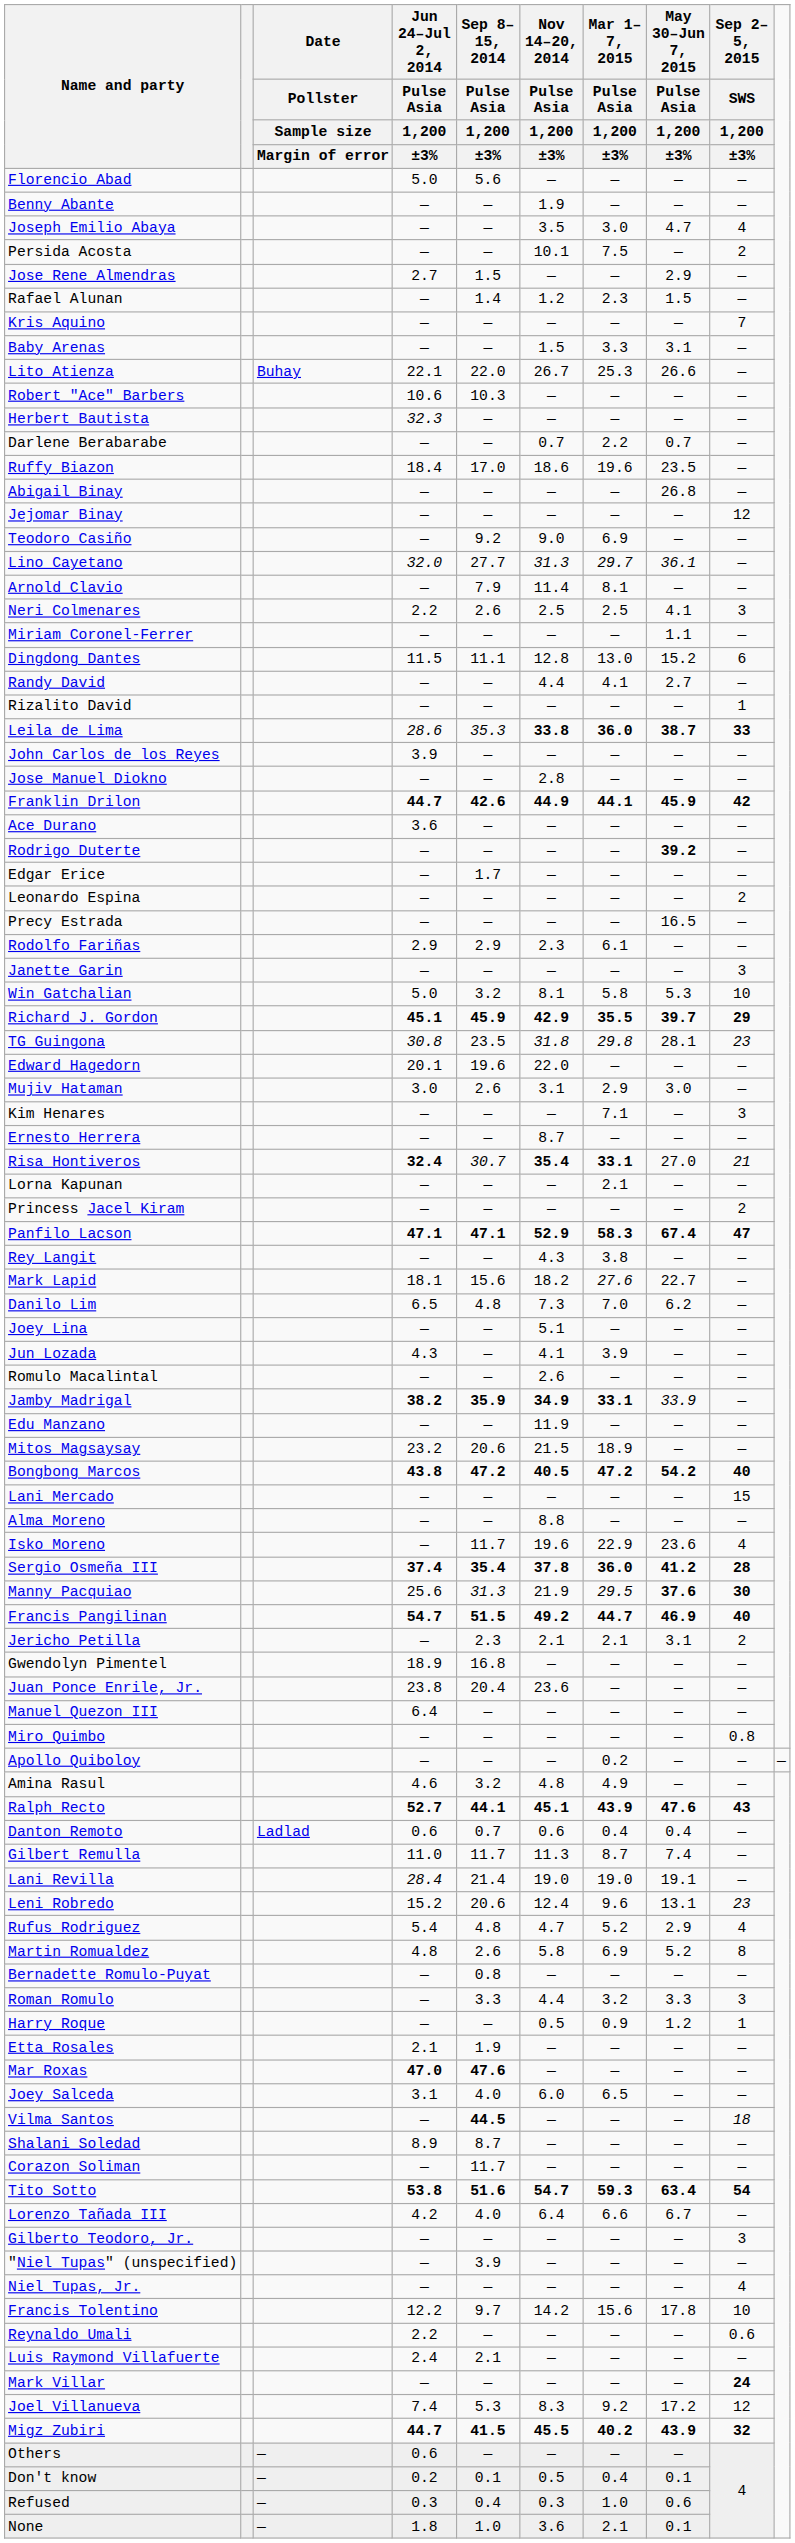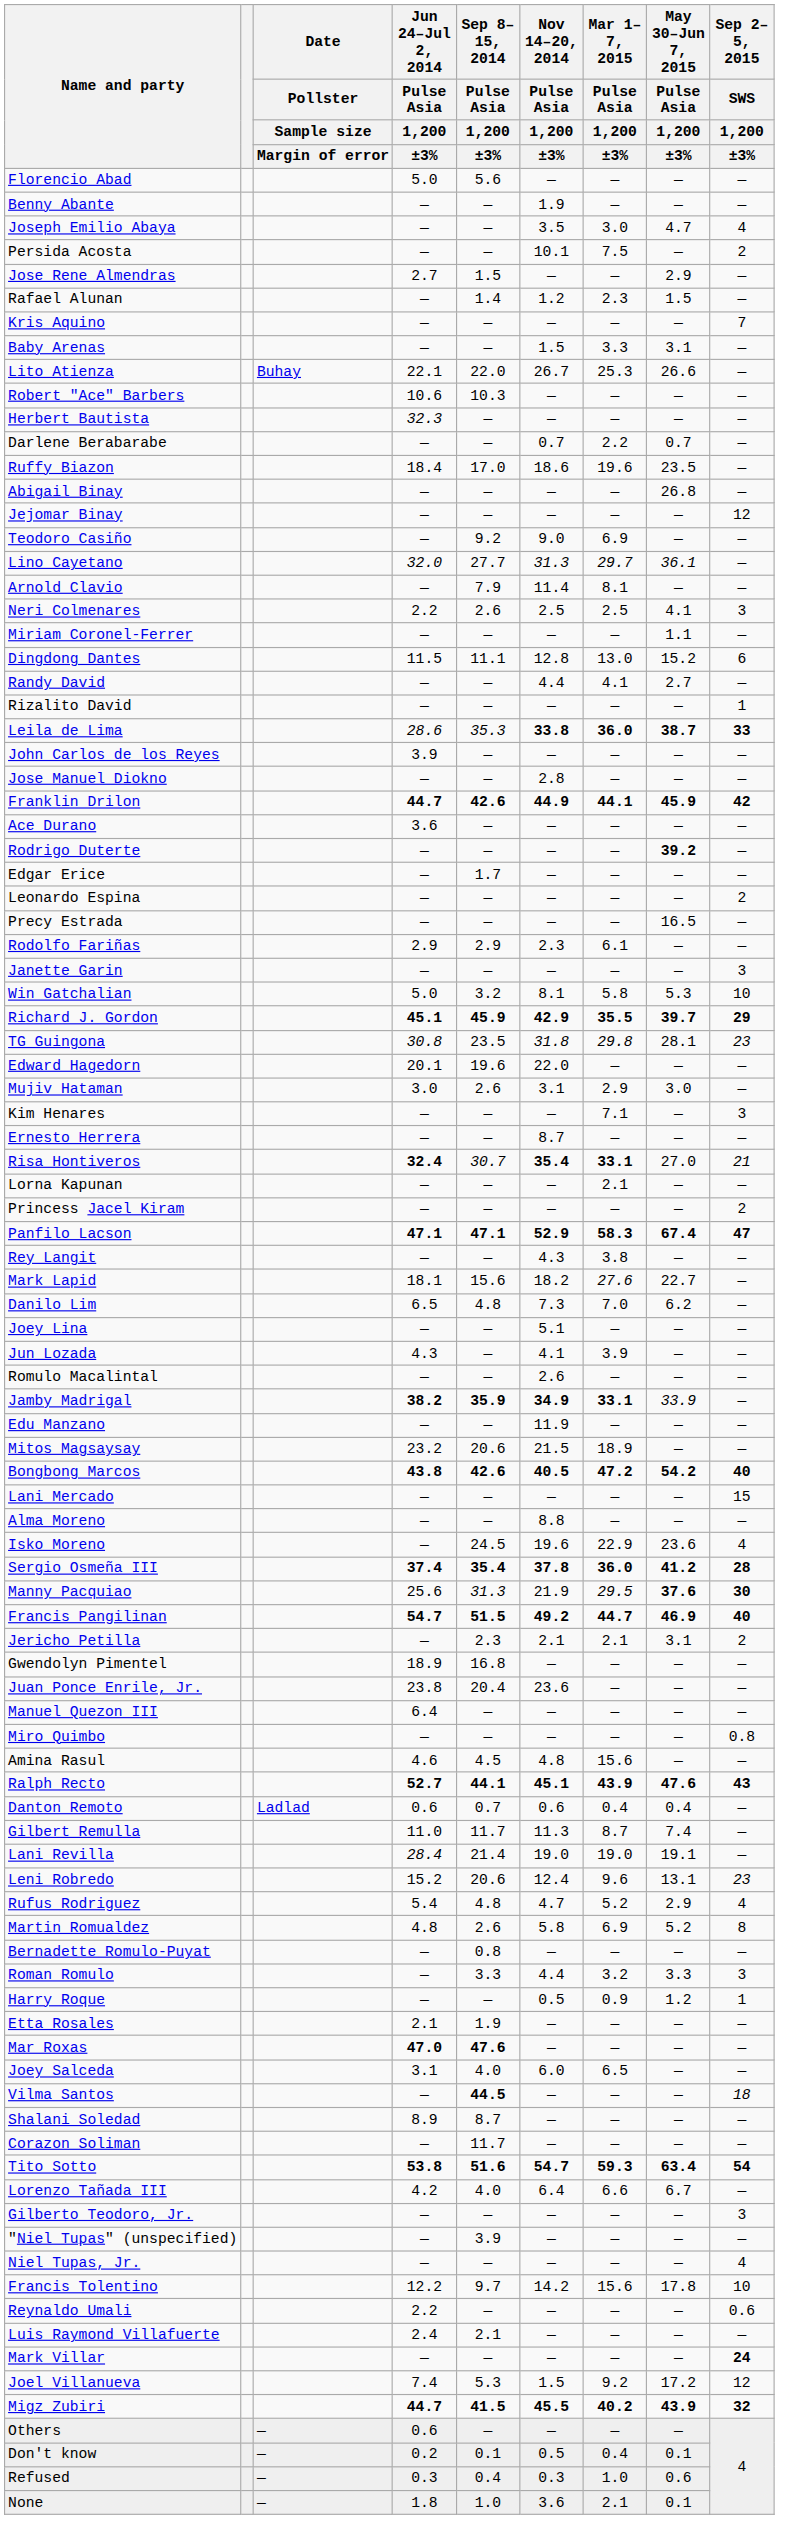(488, 1473) 47.2 -> (488, 1473) 42.6
(488, 1545) 11.7 -> (488, 1545) 24.5
- row: (74, 1760)
(488, 1784) 3.2 -> (488, 1760) 4.5
(615, 1784) 4.9 -> (615, 1760) 15.6
(551, 2407) 8.3 -> (551, 2383) 1.5
